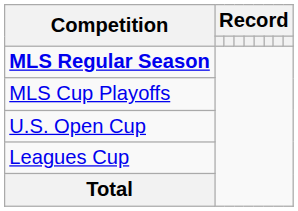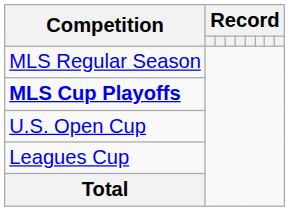(110, 61) bold -> (105, 61) normal
(90, 93) normal -> (95, 93) bold
